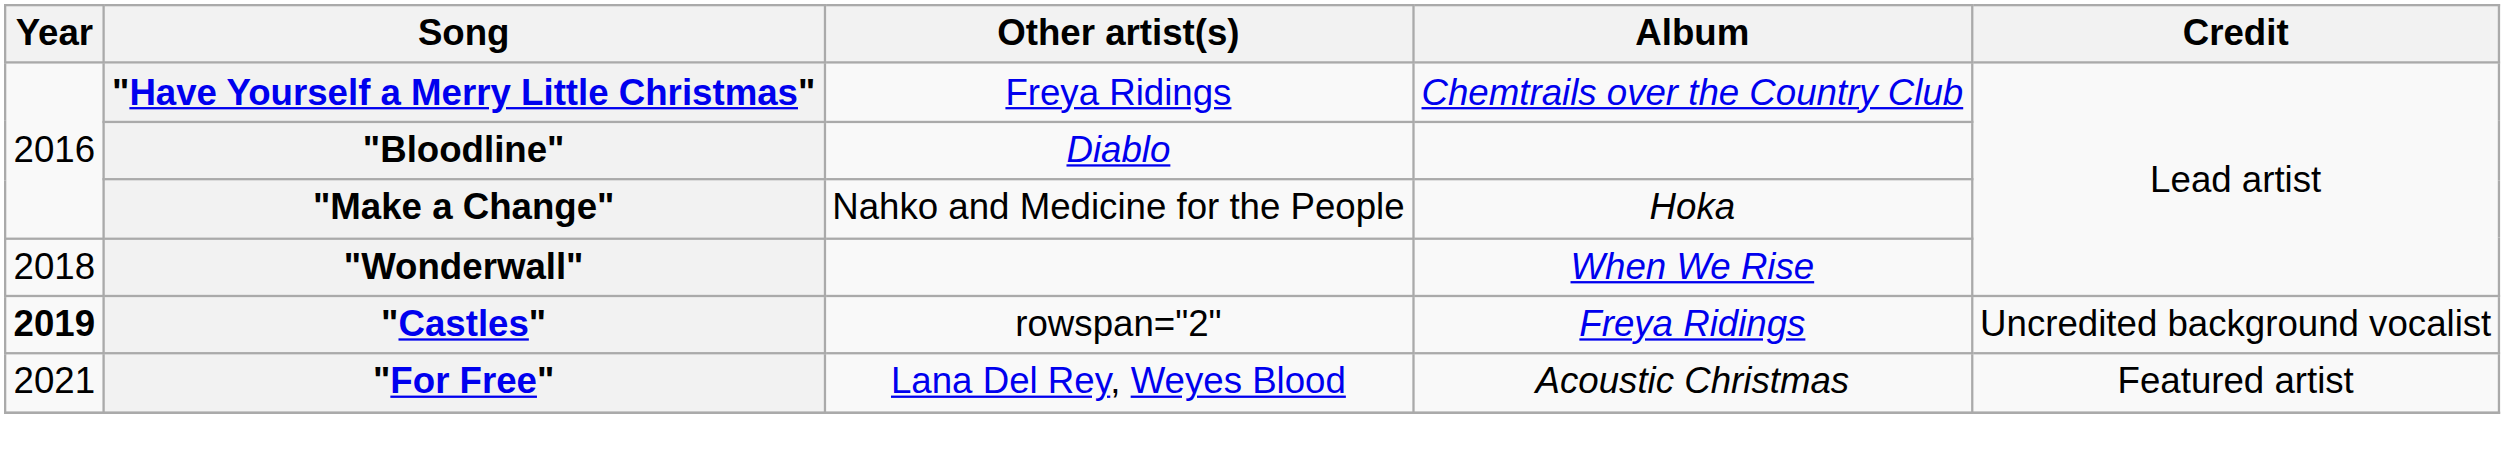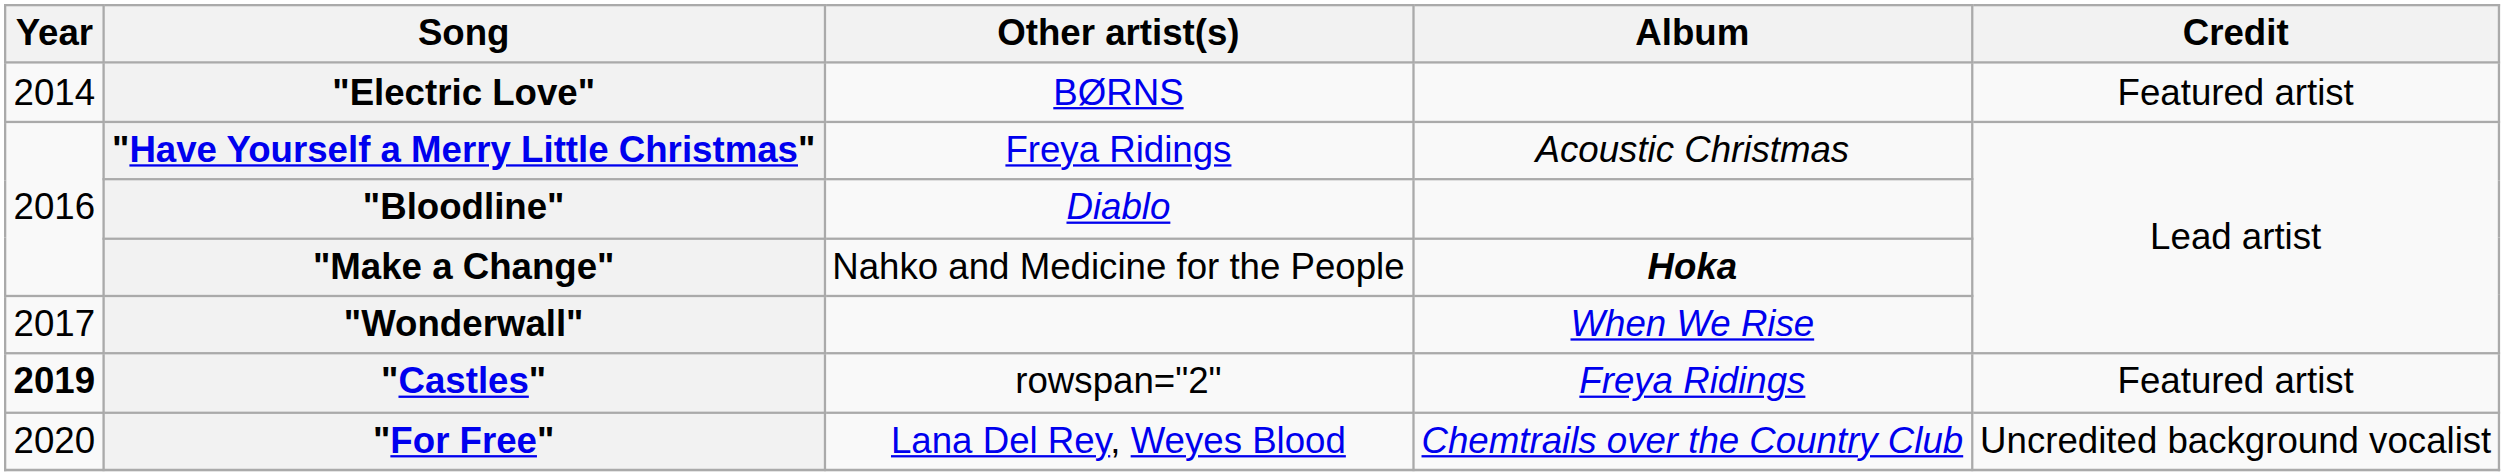+ row: (464, 91)
(1692, 91) Chemtrails over the Country Club -> (1692, 149) Acoustic Christmas
(1692, 207) normal -> (1692, 265) bold
(54, 265) 2018 -> (54, 324) 2017
(2236, 324) Uncredited background vocalist -> (2236, 382) Featured artist
(54, 382) 2021 -> (54, 440) 2020
(1692, 382) Acoustic Christmas -> (1692, 440) Chemtrails over the Country Club
(2236, 382) Featured artist -> (2236, 440) Uncredited background vocalist
